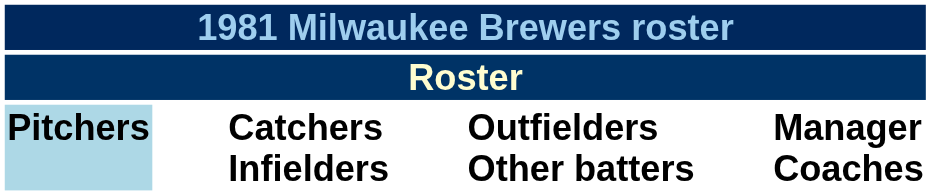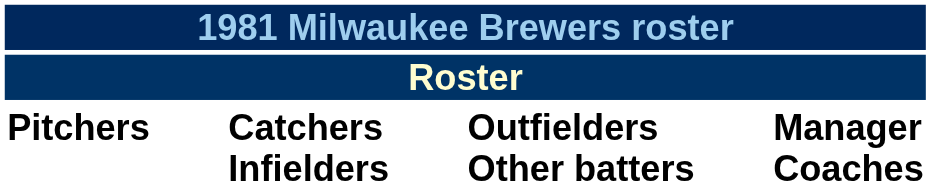(78, 127) lightblue background -> (78, 127) no background
